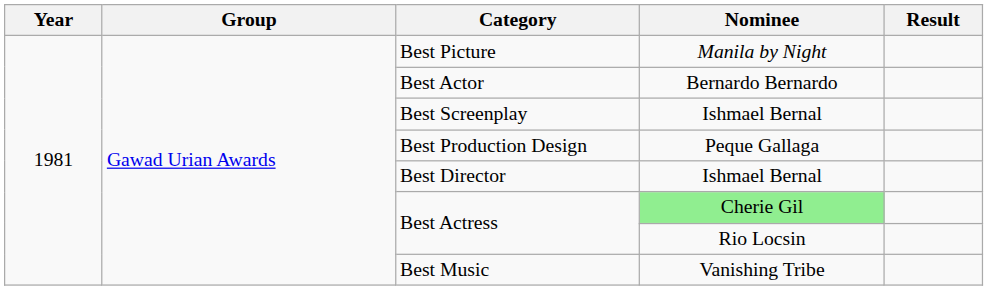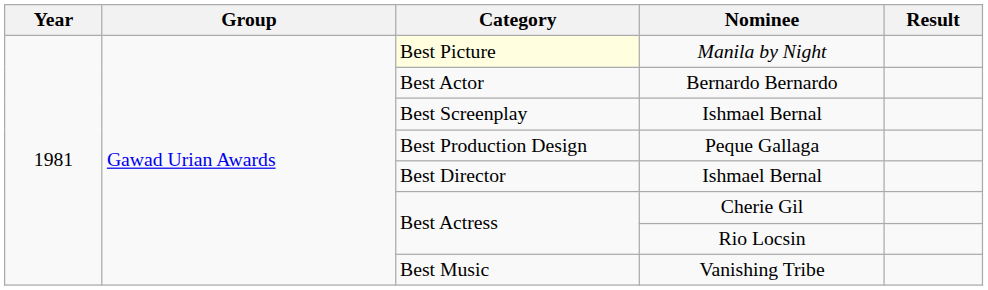(448, 51) no background -> (448, 51) lightyellow background
(762, 207) lightgreen background -> (762, 207) no background
